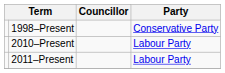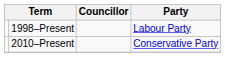(176, 28) Conservative Party -> (162, 28) Labour Party
(162, 44) Labour Party -> (176, 44) Conservative Party
- row: (42, 60)
